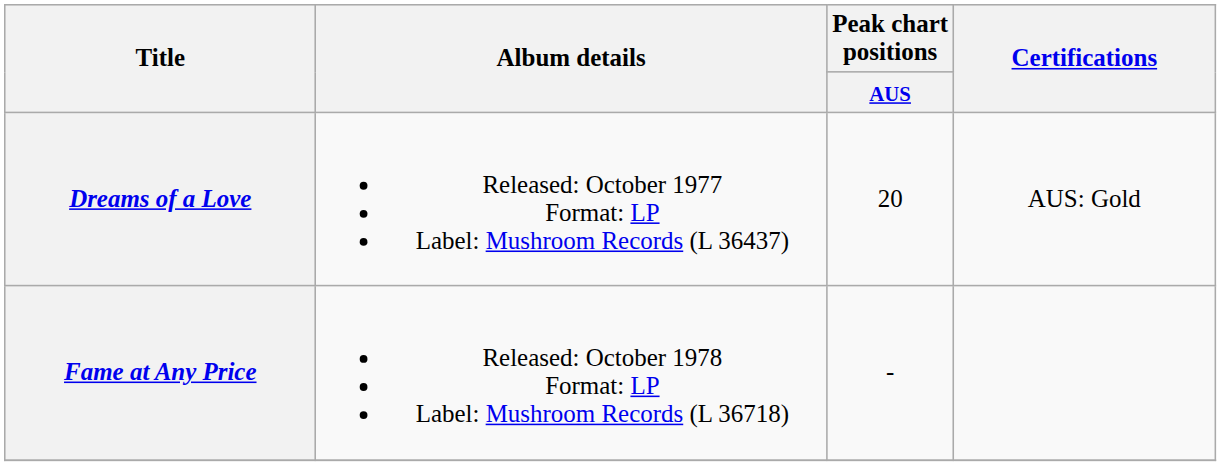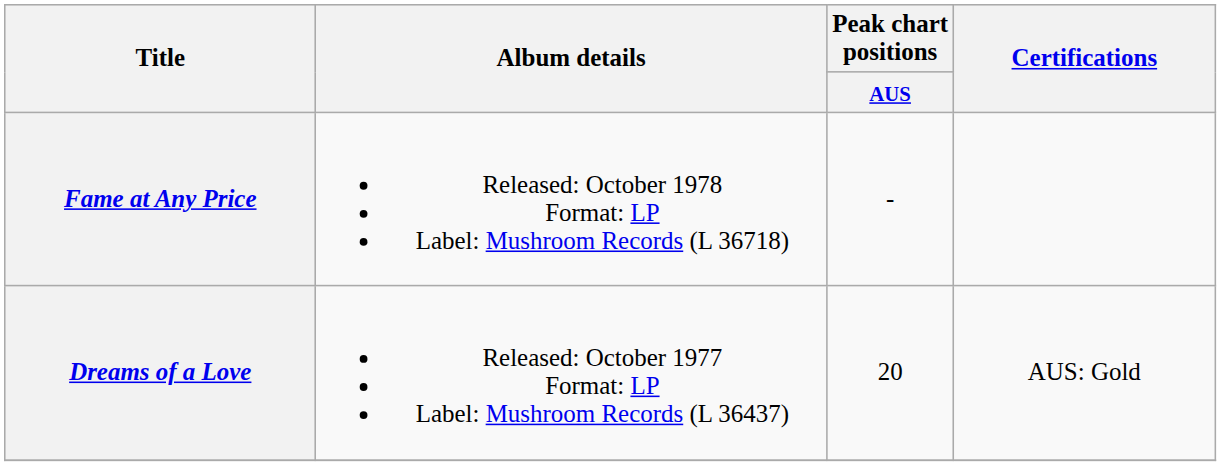rows swapped: (160, 198) <-> (160, 372)
